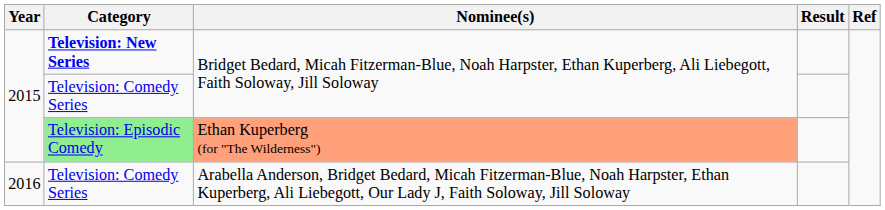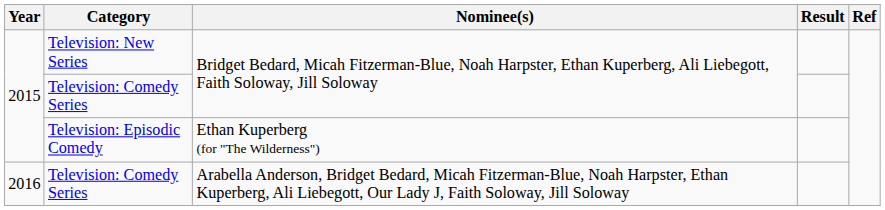(102, 52) bold -> (101, 52) normal
(114, 139) lightgreen background -> (114, 139) no background
(259, 139) lightsalmon background -> (258, 139) no background
